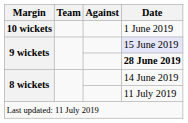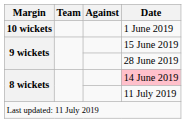(151, 45) lavender background -> (151, 45) no background
(152, 61) bold -> (151, 61) normal
(151, 77) no background -> (151, 77) pink background
